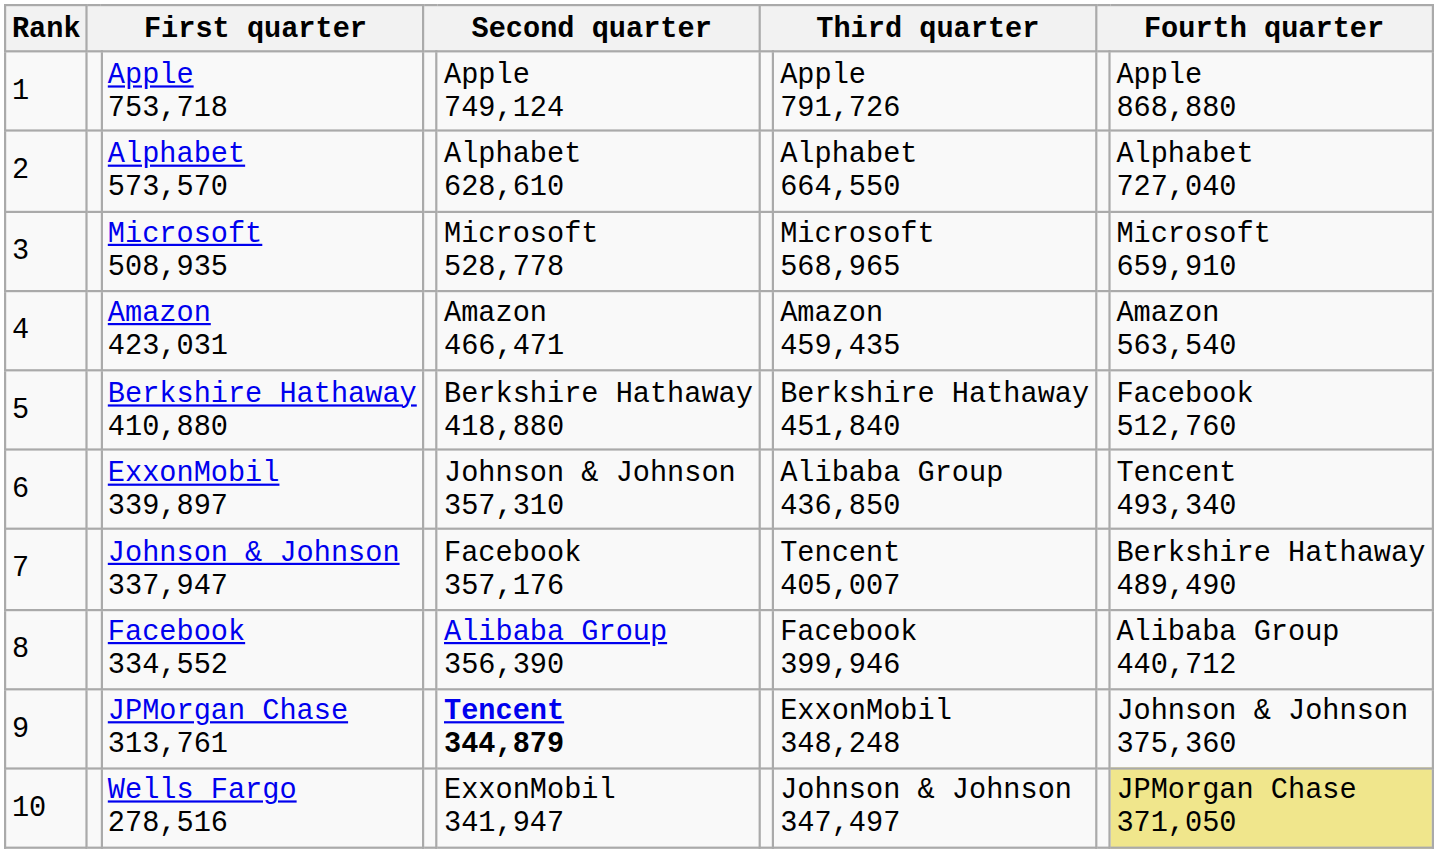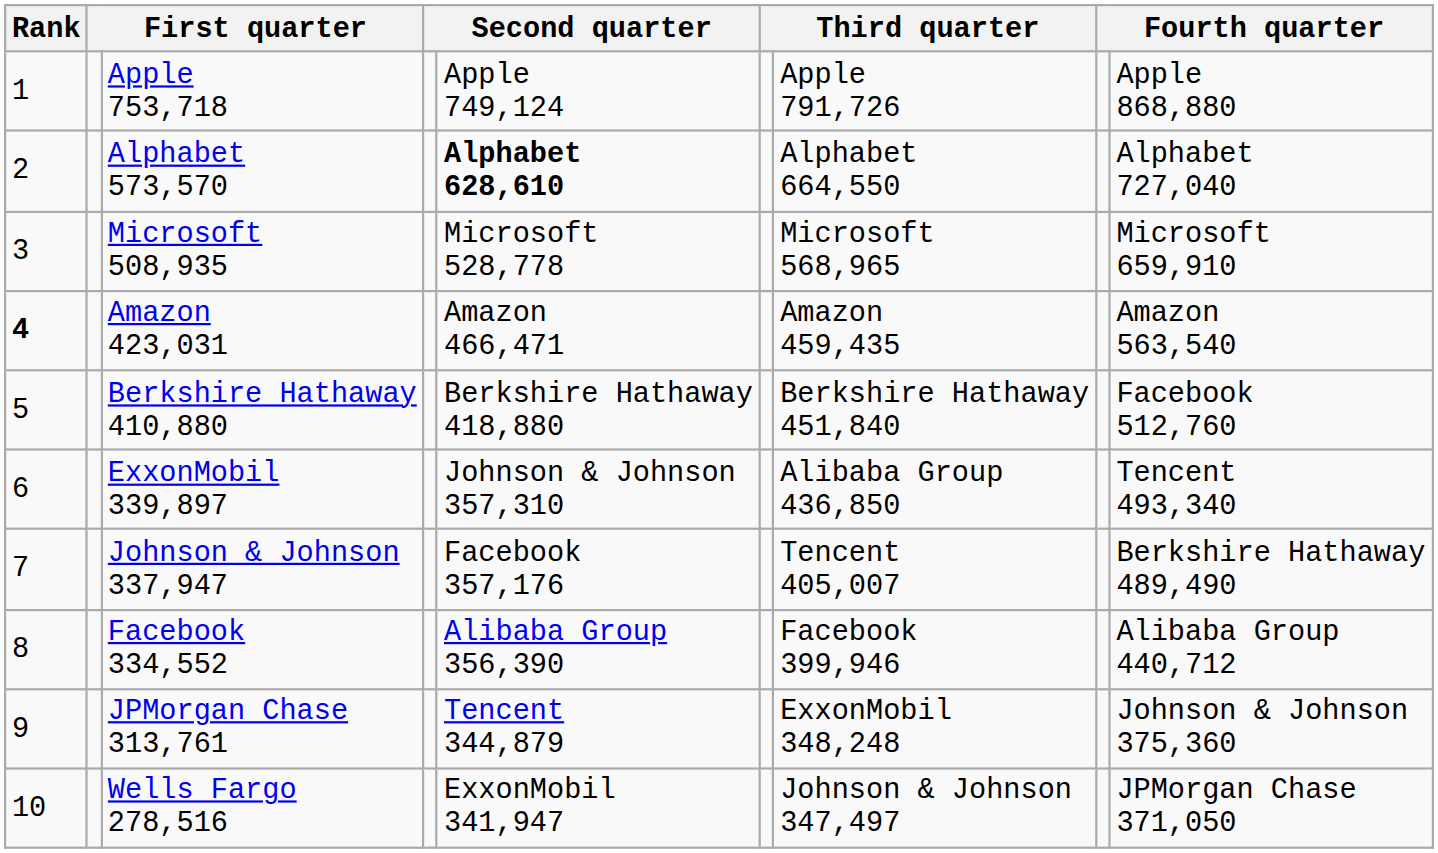(513, 171) normal -> (513, 171) bold
(20, 330) normal -> (20, 330) bold
(504, 728) bold -> (504, 728) normal
(1237, 808) khaki background -> (1237, 808) no background
